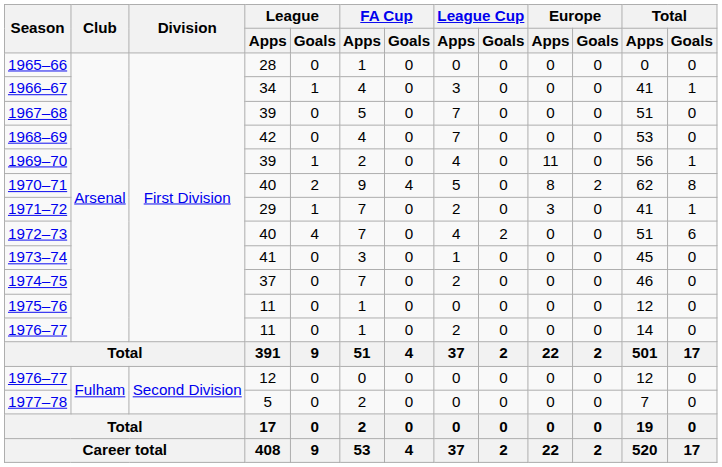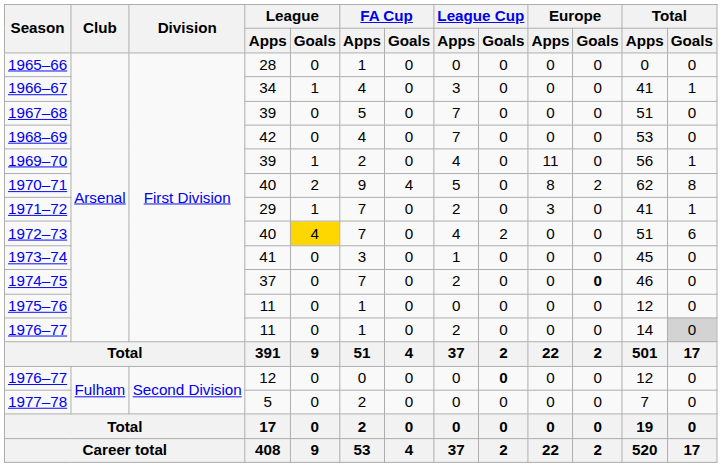(315, 233) no background -> (315, 233) gold background
(598, 281) normal -> (598, 281) bold
(692, 329) no background -> (692, 329) lightgrey background
(503, 378) normal -> (503, 378) bold
